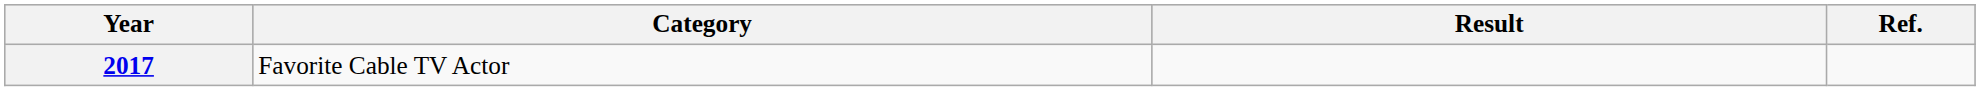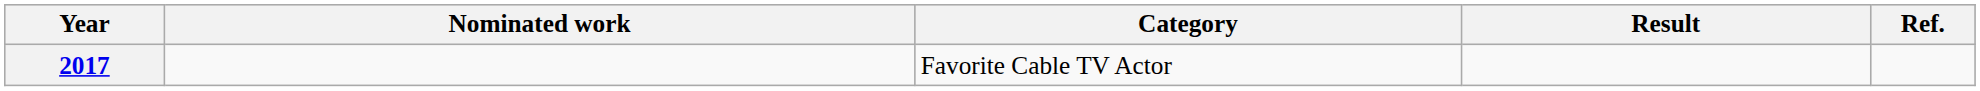+ column: (540, 24)
